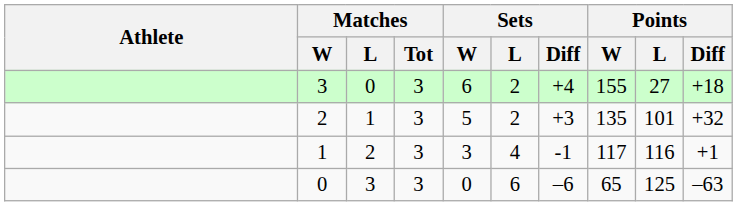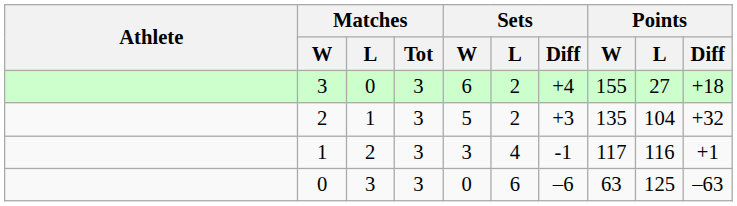(660, 119) 101 -> (660, 119) 104
(611, 184) 65 -> (611, 184) 63
